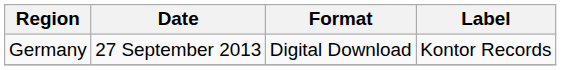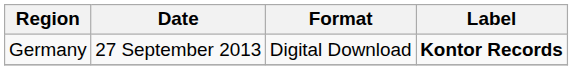(486, 49) normal -> (492, 49) bold
